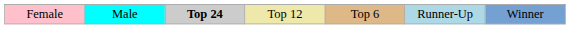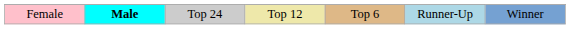(125, 14) normal -> (125, 14) bold
(205, 14) bold -> (205, 14) normal
